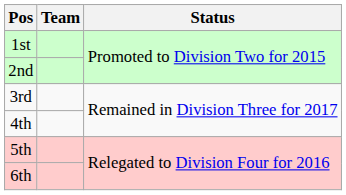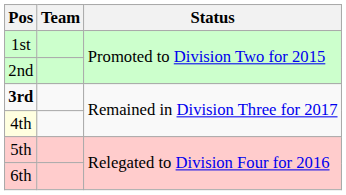(21, 96) normal -> (21, 96) bold
(21, 123) no background -> (21, 123) lightyellow background
